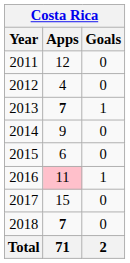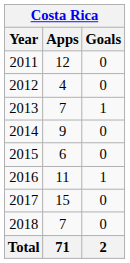(63, 108) bold -> (63, 108) normal
(63, 177) pink background -> (63, 177) no background
(63, 223) bold -> (63, 223) normal
